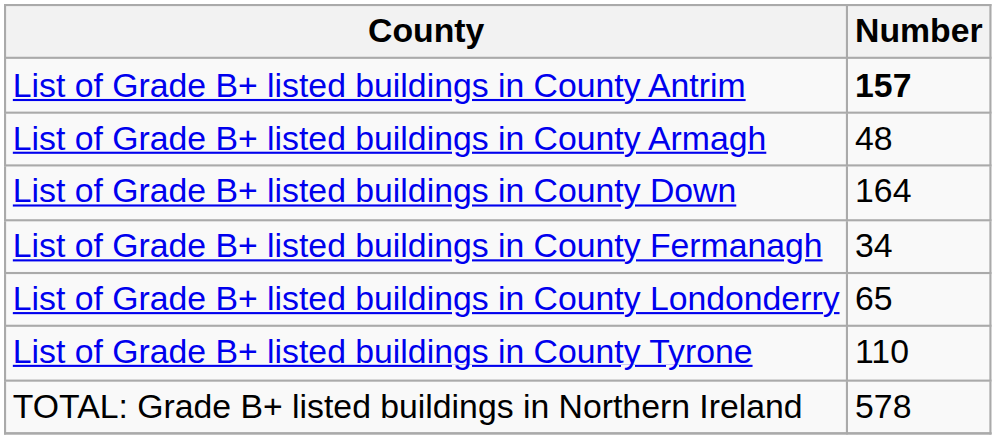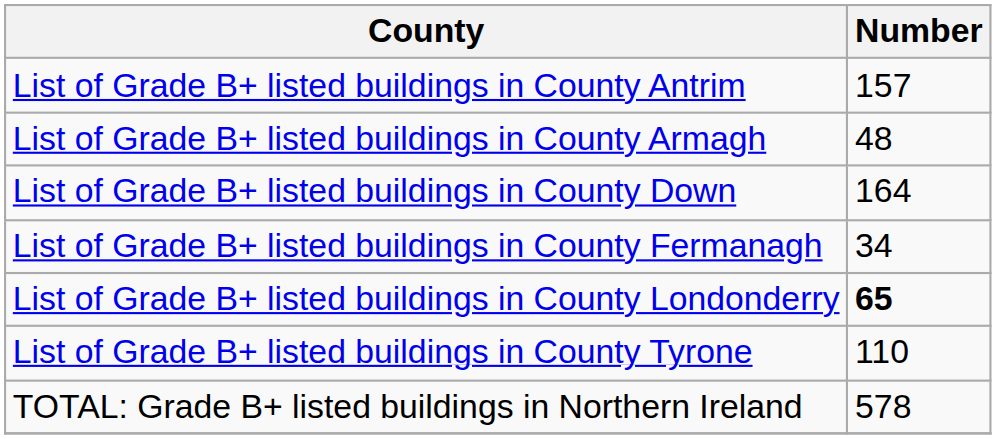(883, 84) bold -> (883, 84) normal
(874, 298) normal -> (874, 298) bold
